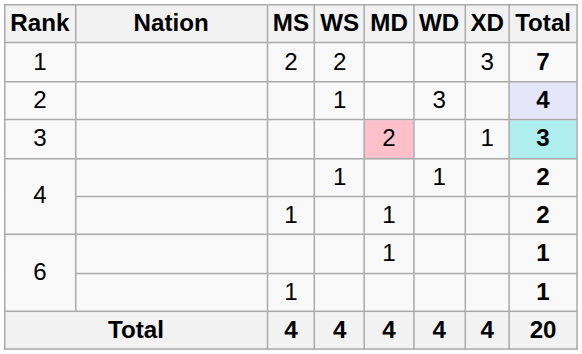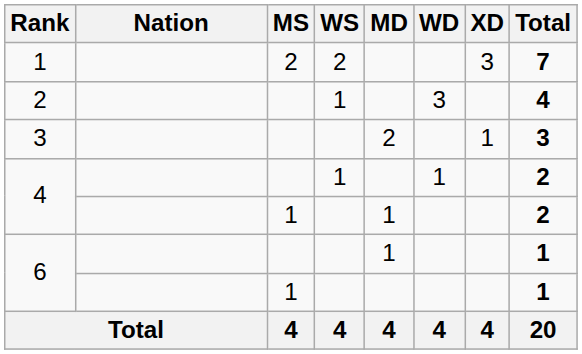(543, 100) lavender background -> (543, 100) no background
(389, 138) pink background -> (389, 138) no background
(543, 138) paleturquoise background -> (543, 138) no background
